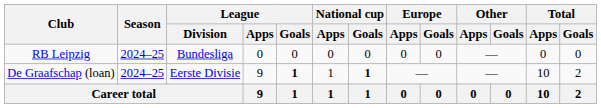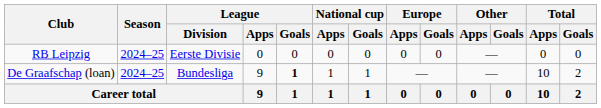(205, 53) Bundesliga -> (205, 53) Eerste Divisie
(205, 73) Eerste Divisie -> (205, 73) Bundesliga
(368, 73) bold -> (368, 73) normal
